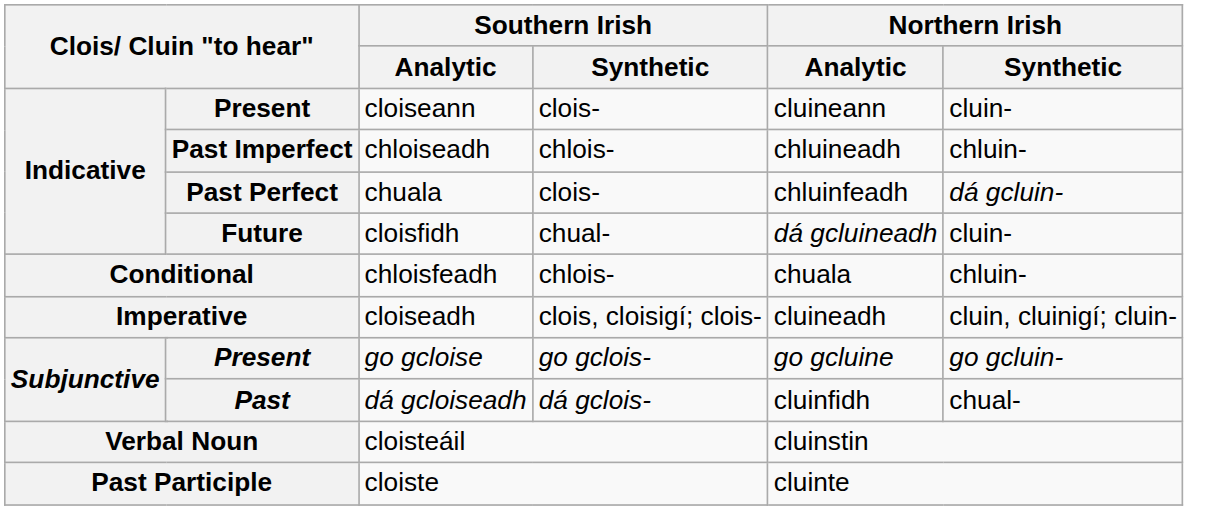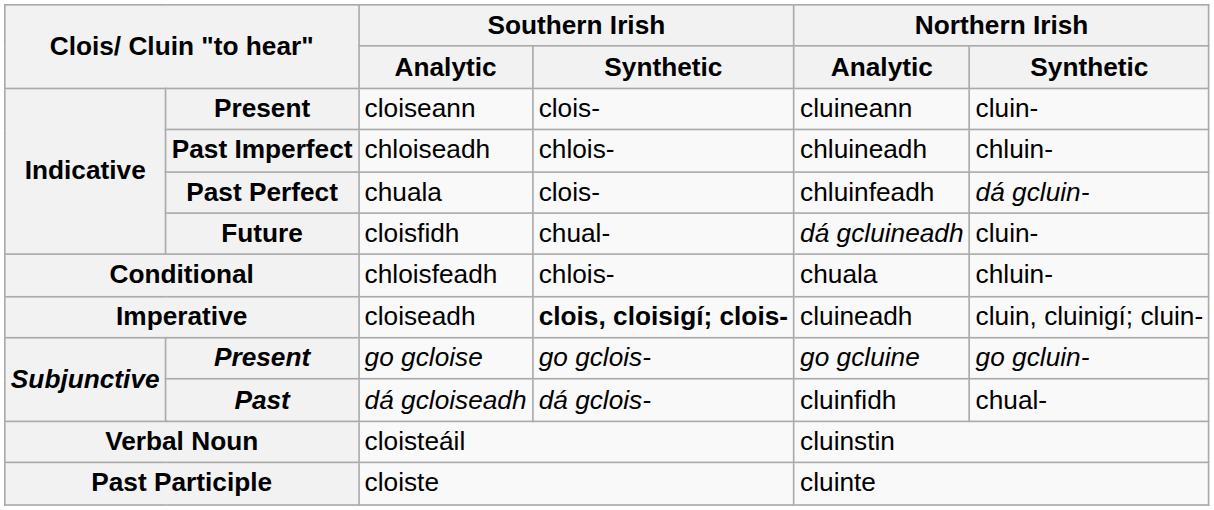(650, 316) normal -> (663, 316) bold
